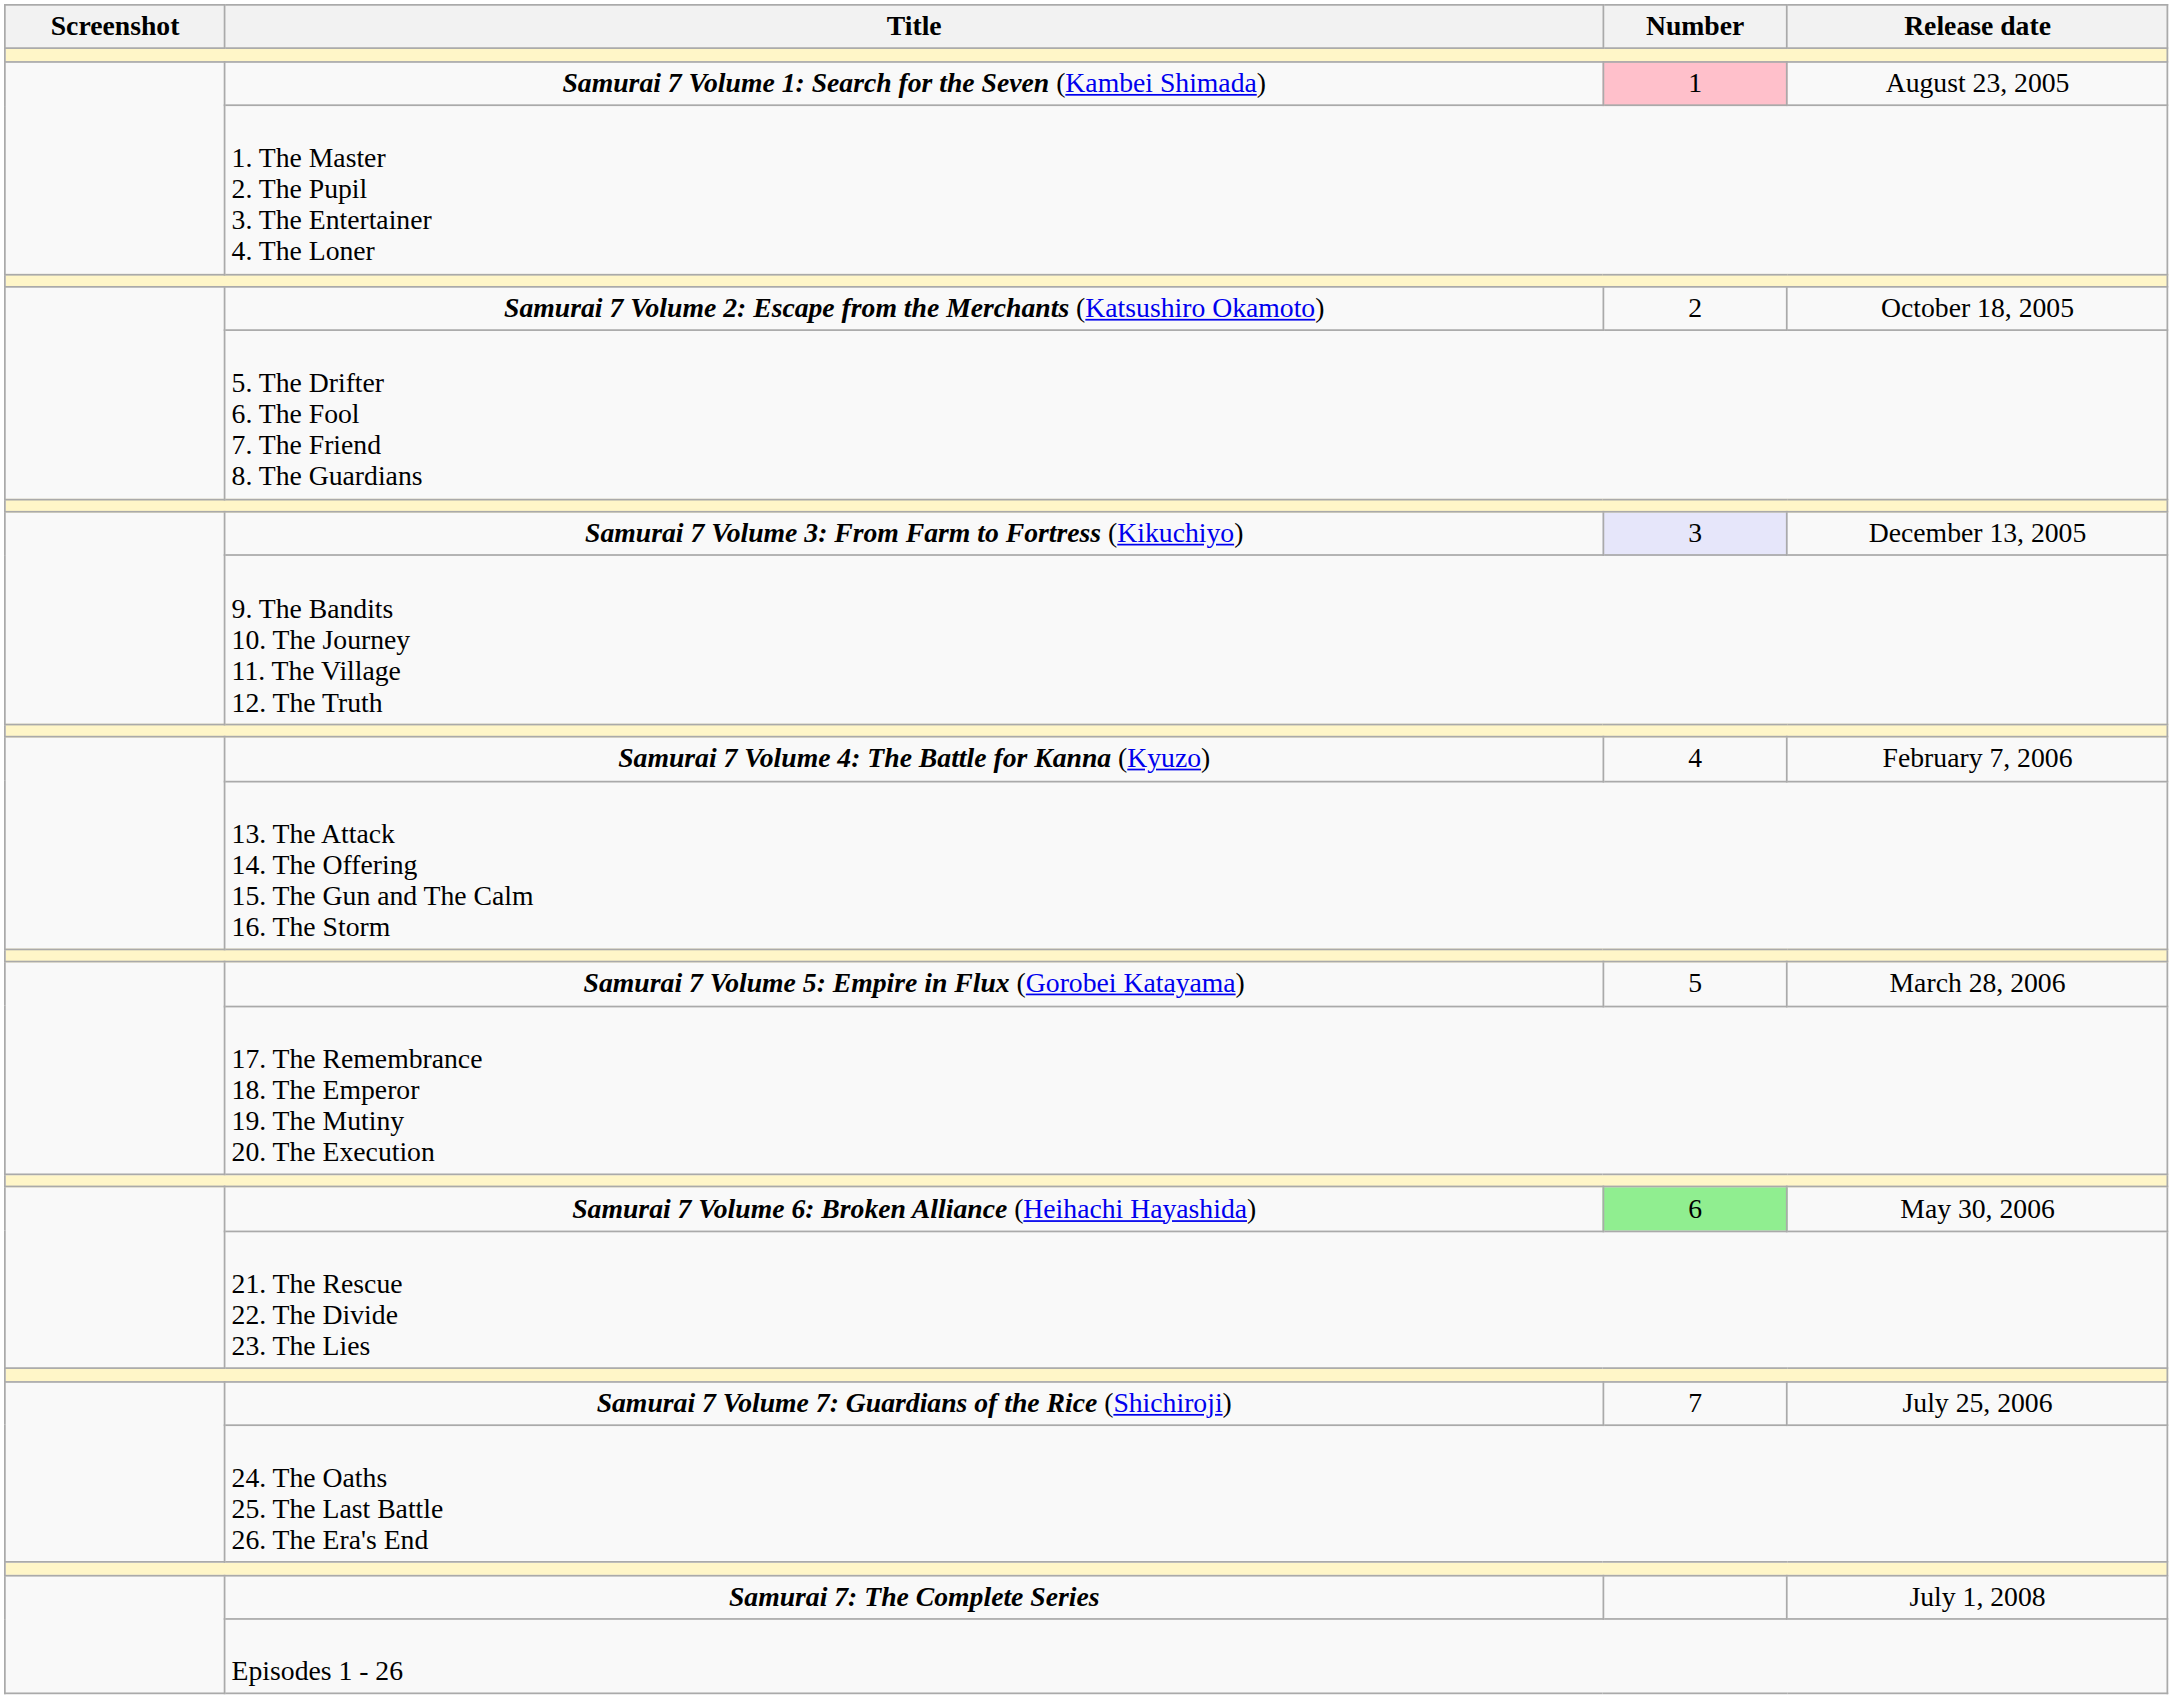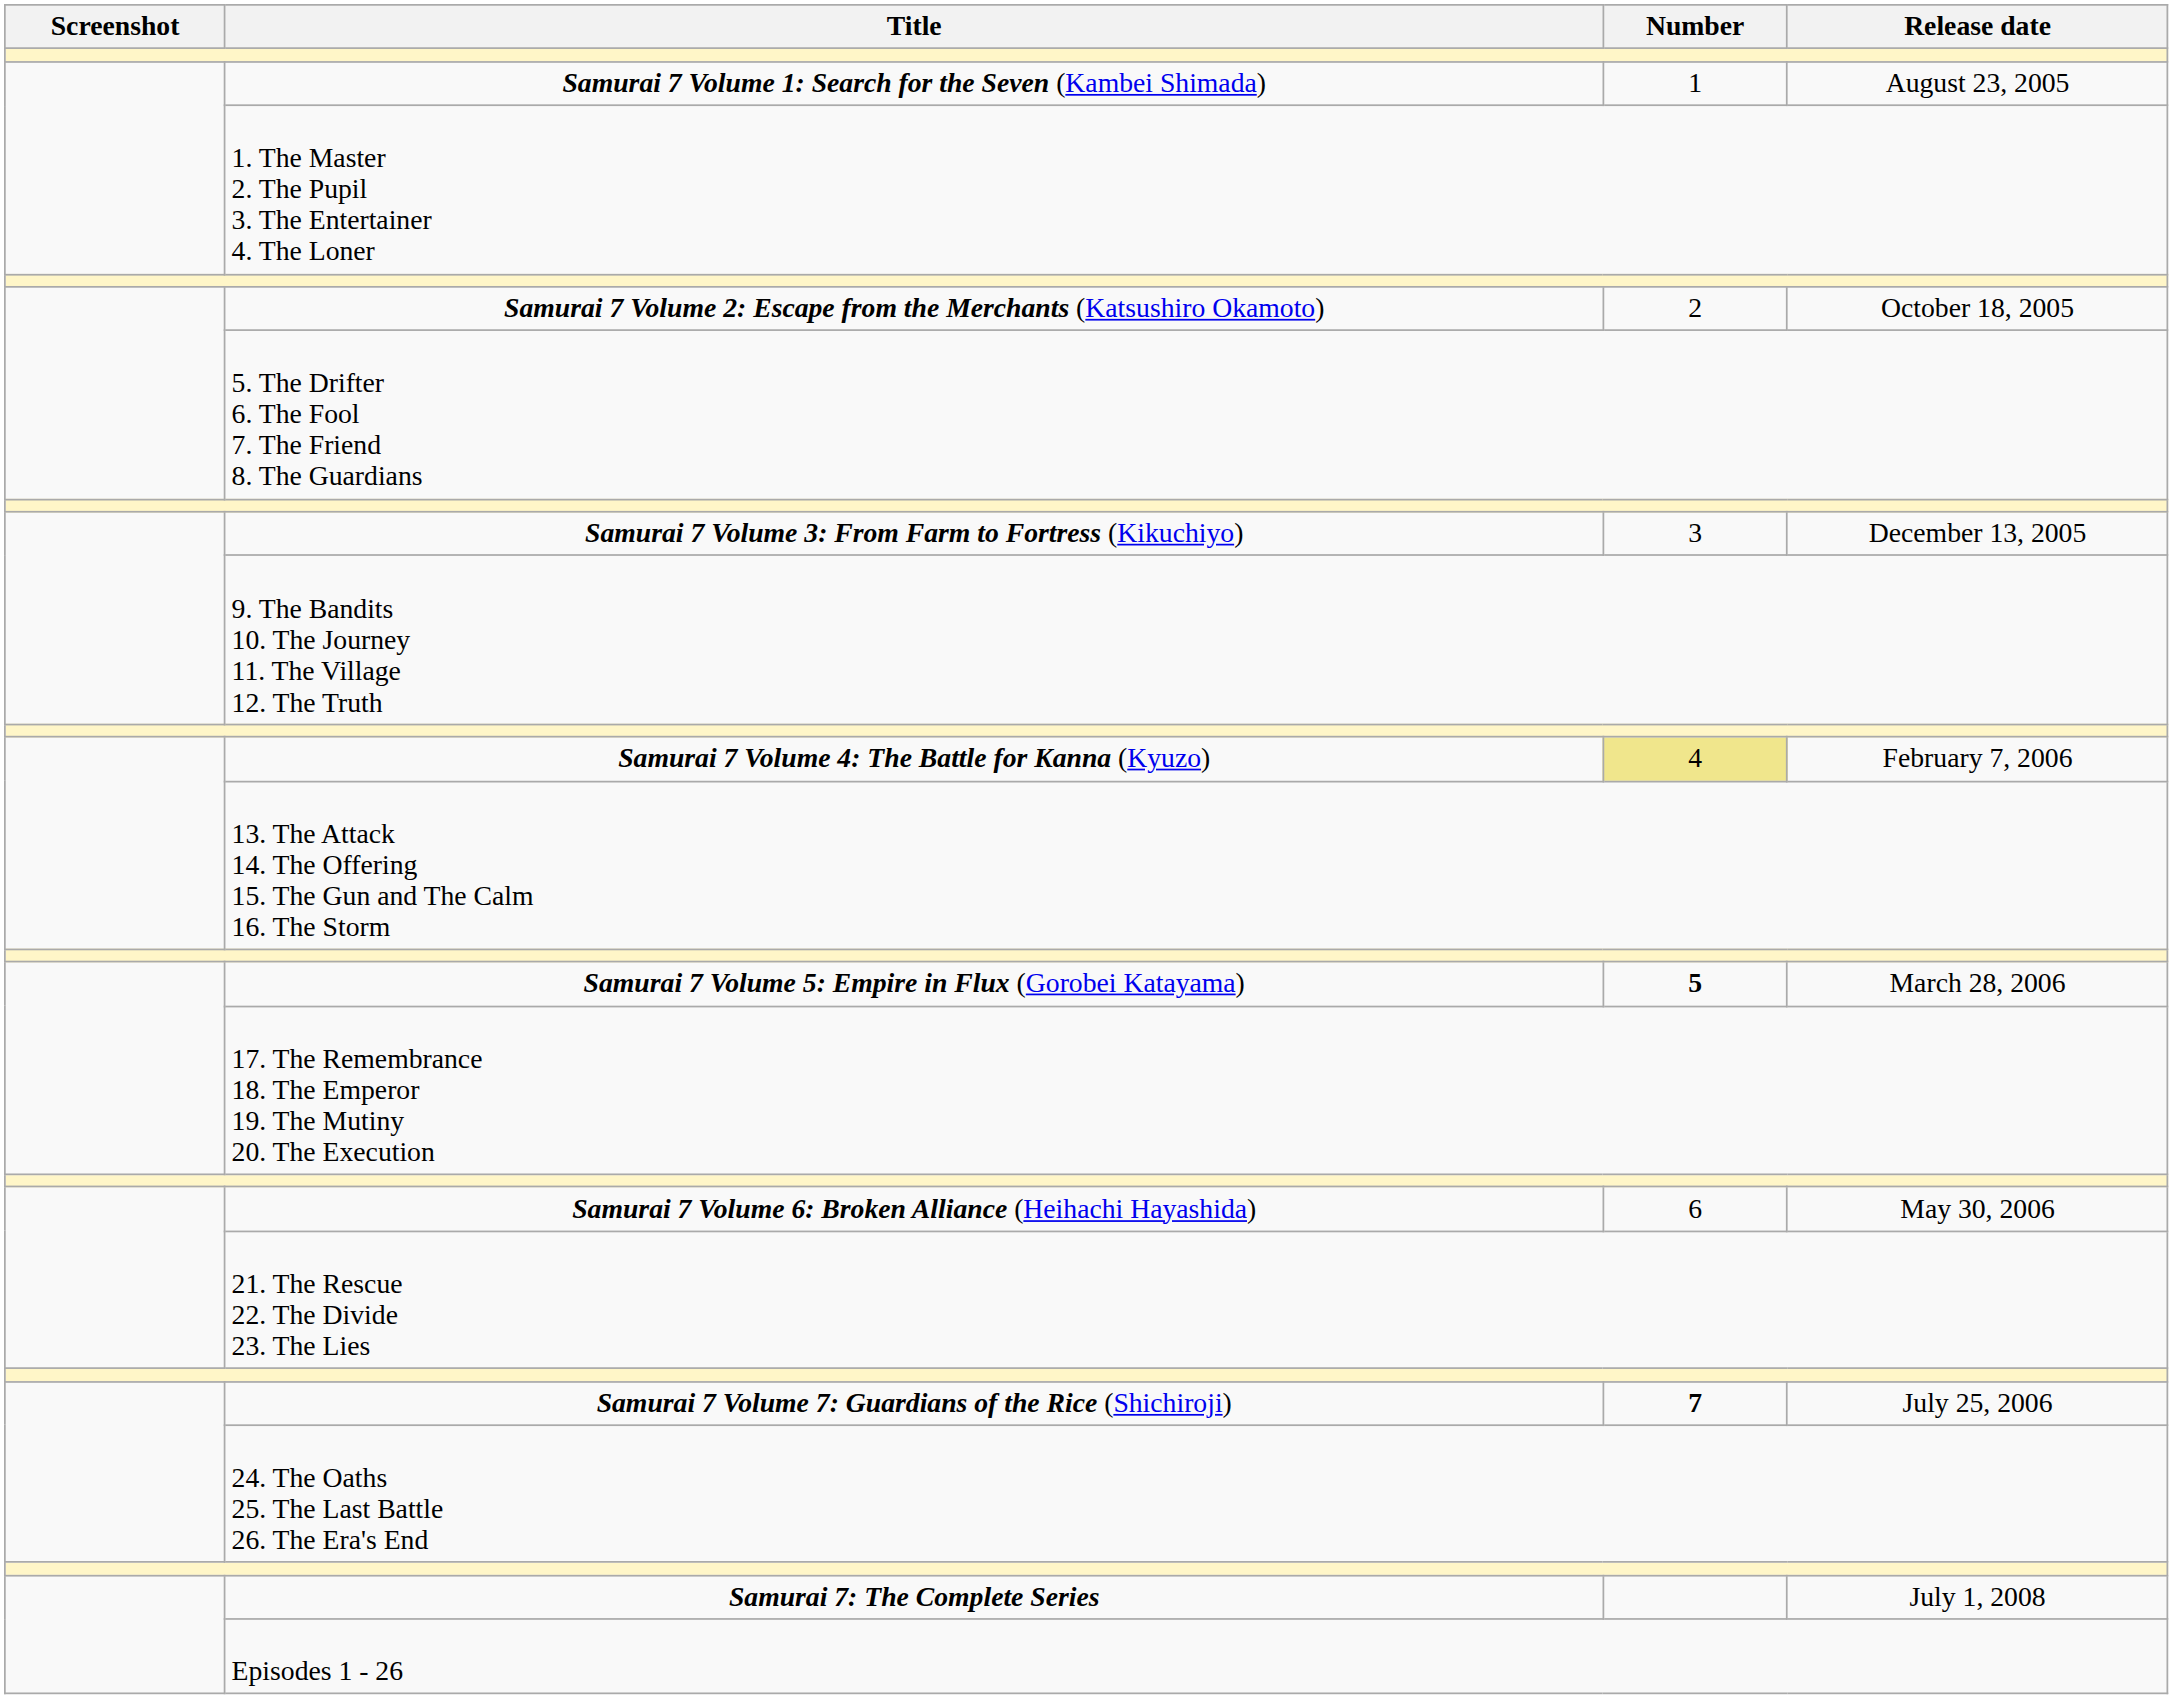(1695, 83) pink background -> (1695, 83) no background
(1695, 533) lavender background -> (1695, 533) no background
(1695, 758) no background -> (1695, 758) khaki background
(1695, 983) normal -> (1695, 983) bold
(1695, 1208) lightgreen background -> (1695, 1208) no background
(1695, 1402) normal -> (1695, 1402) bold
